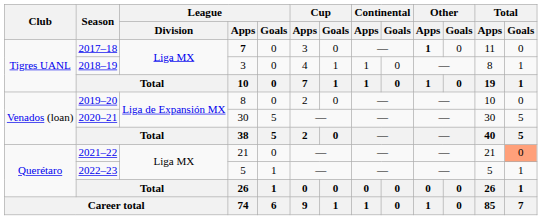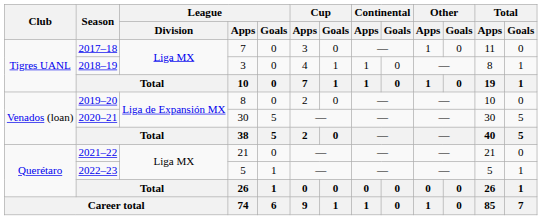(243, 48) bold -> (243, 48) normal
(428, 48) bold -> (428, 48) normal
(521, 153) lightsalmon background -> (521, 153) no background
